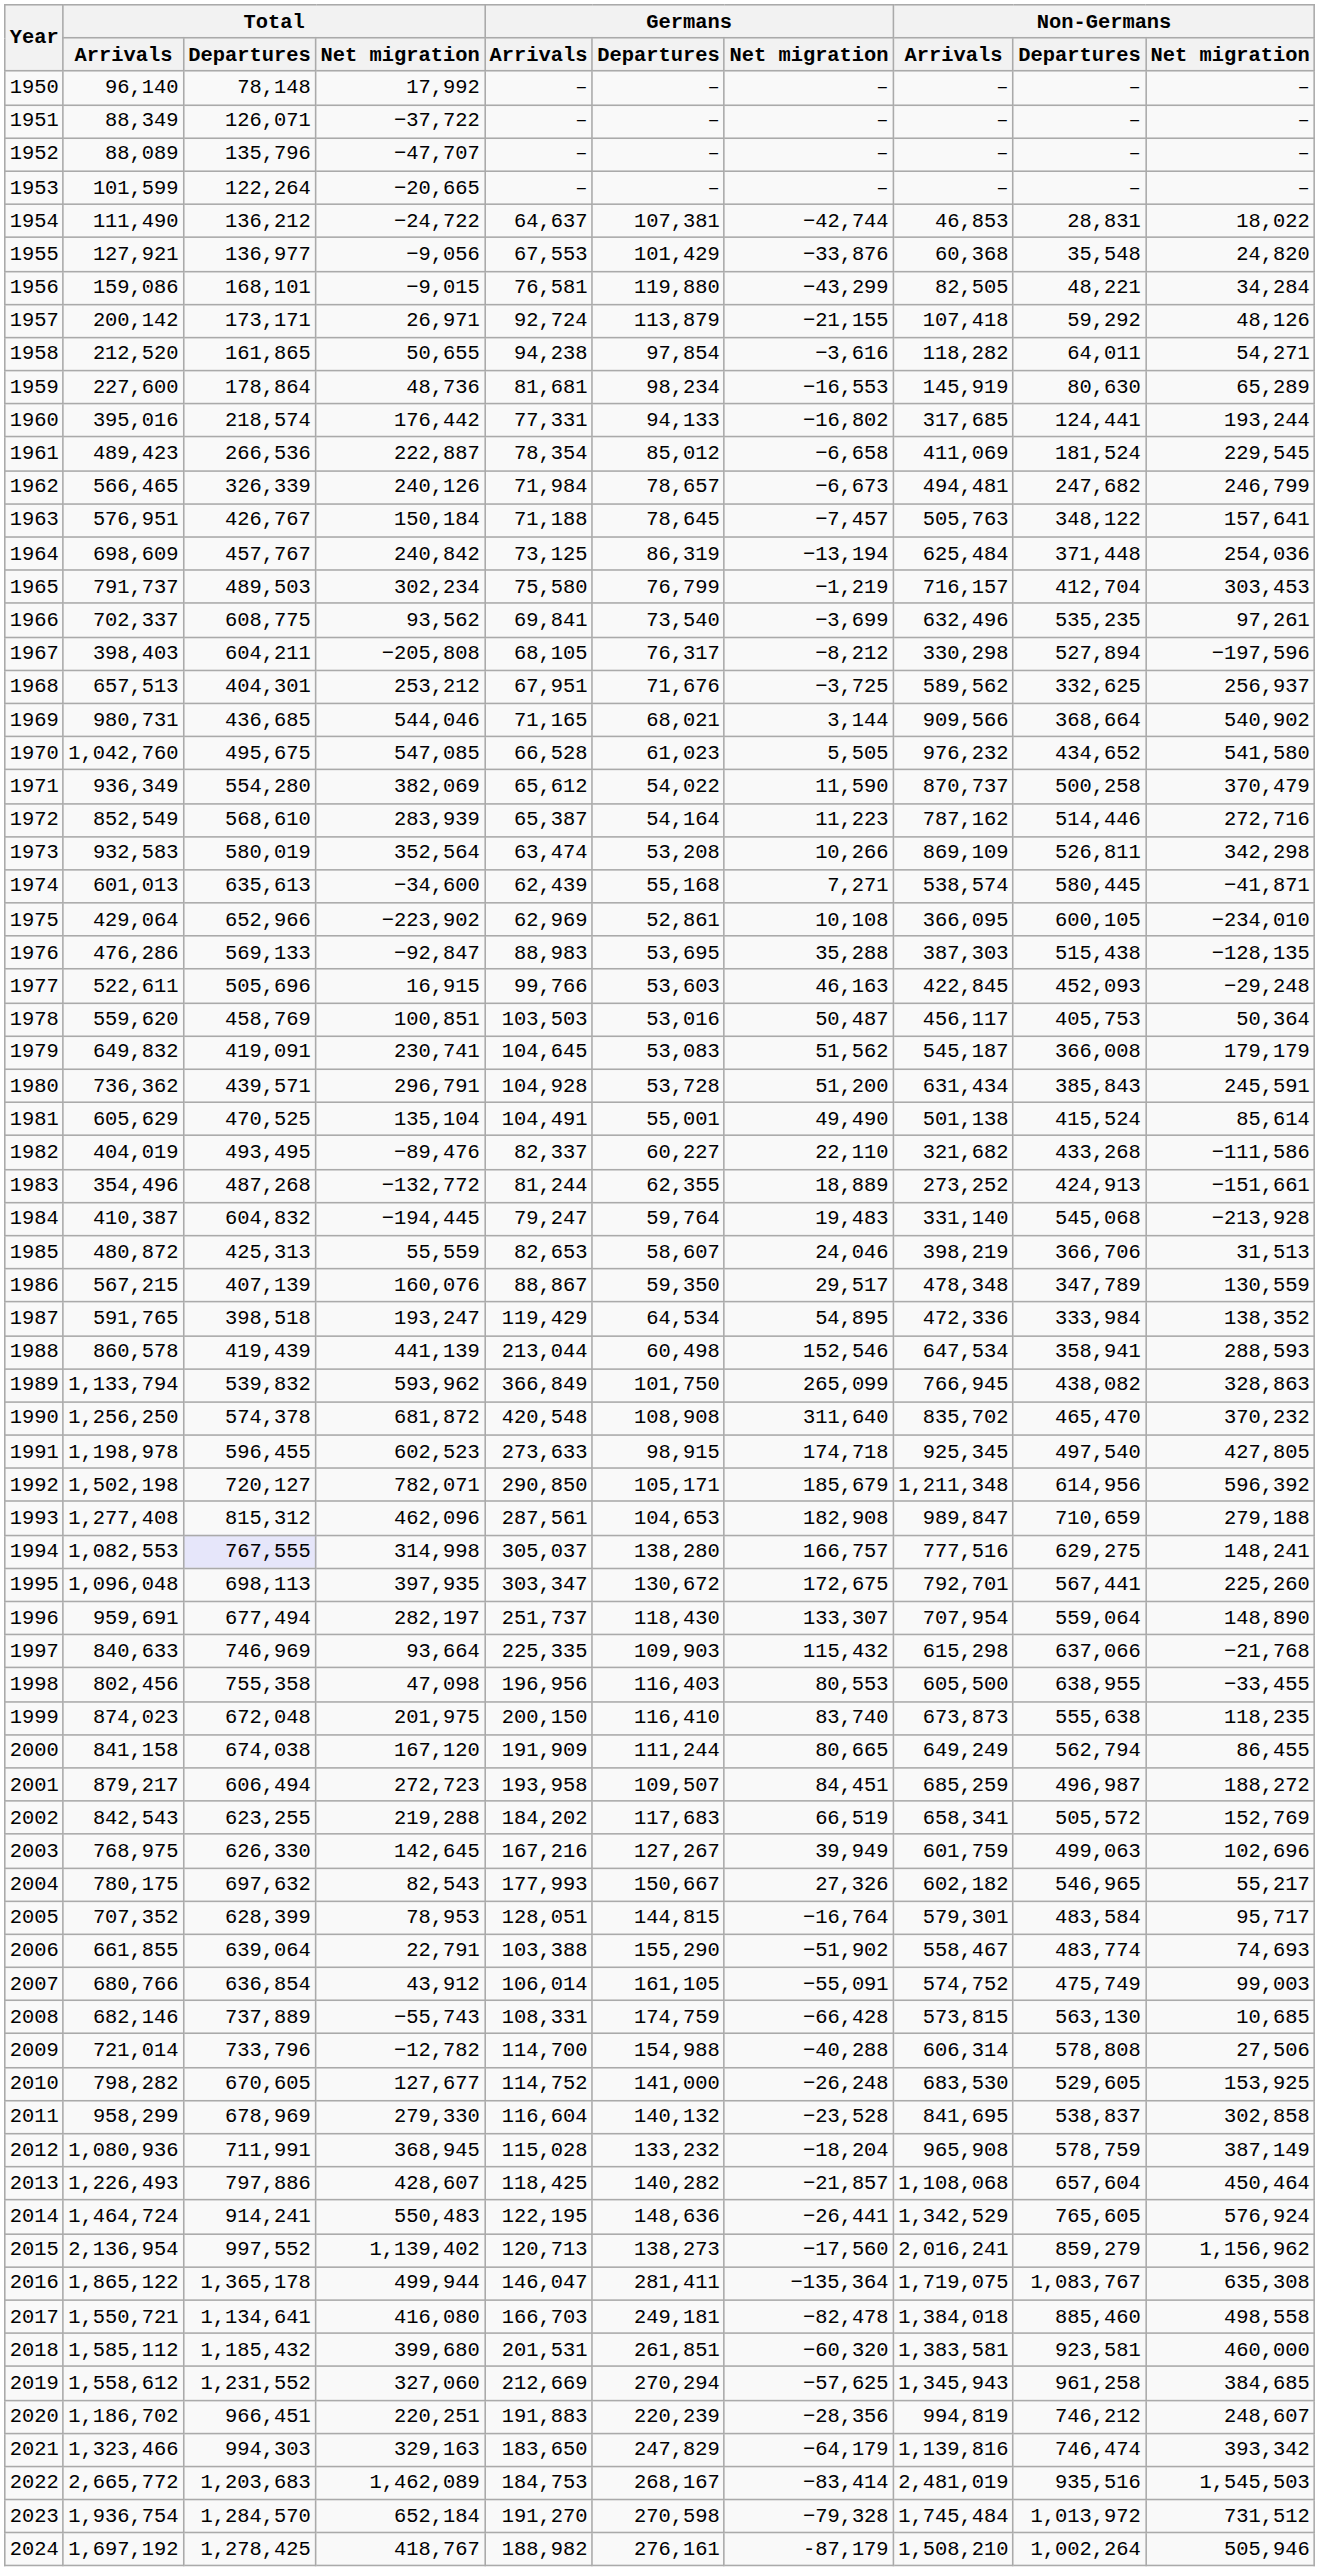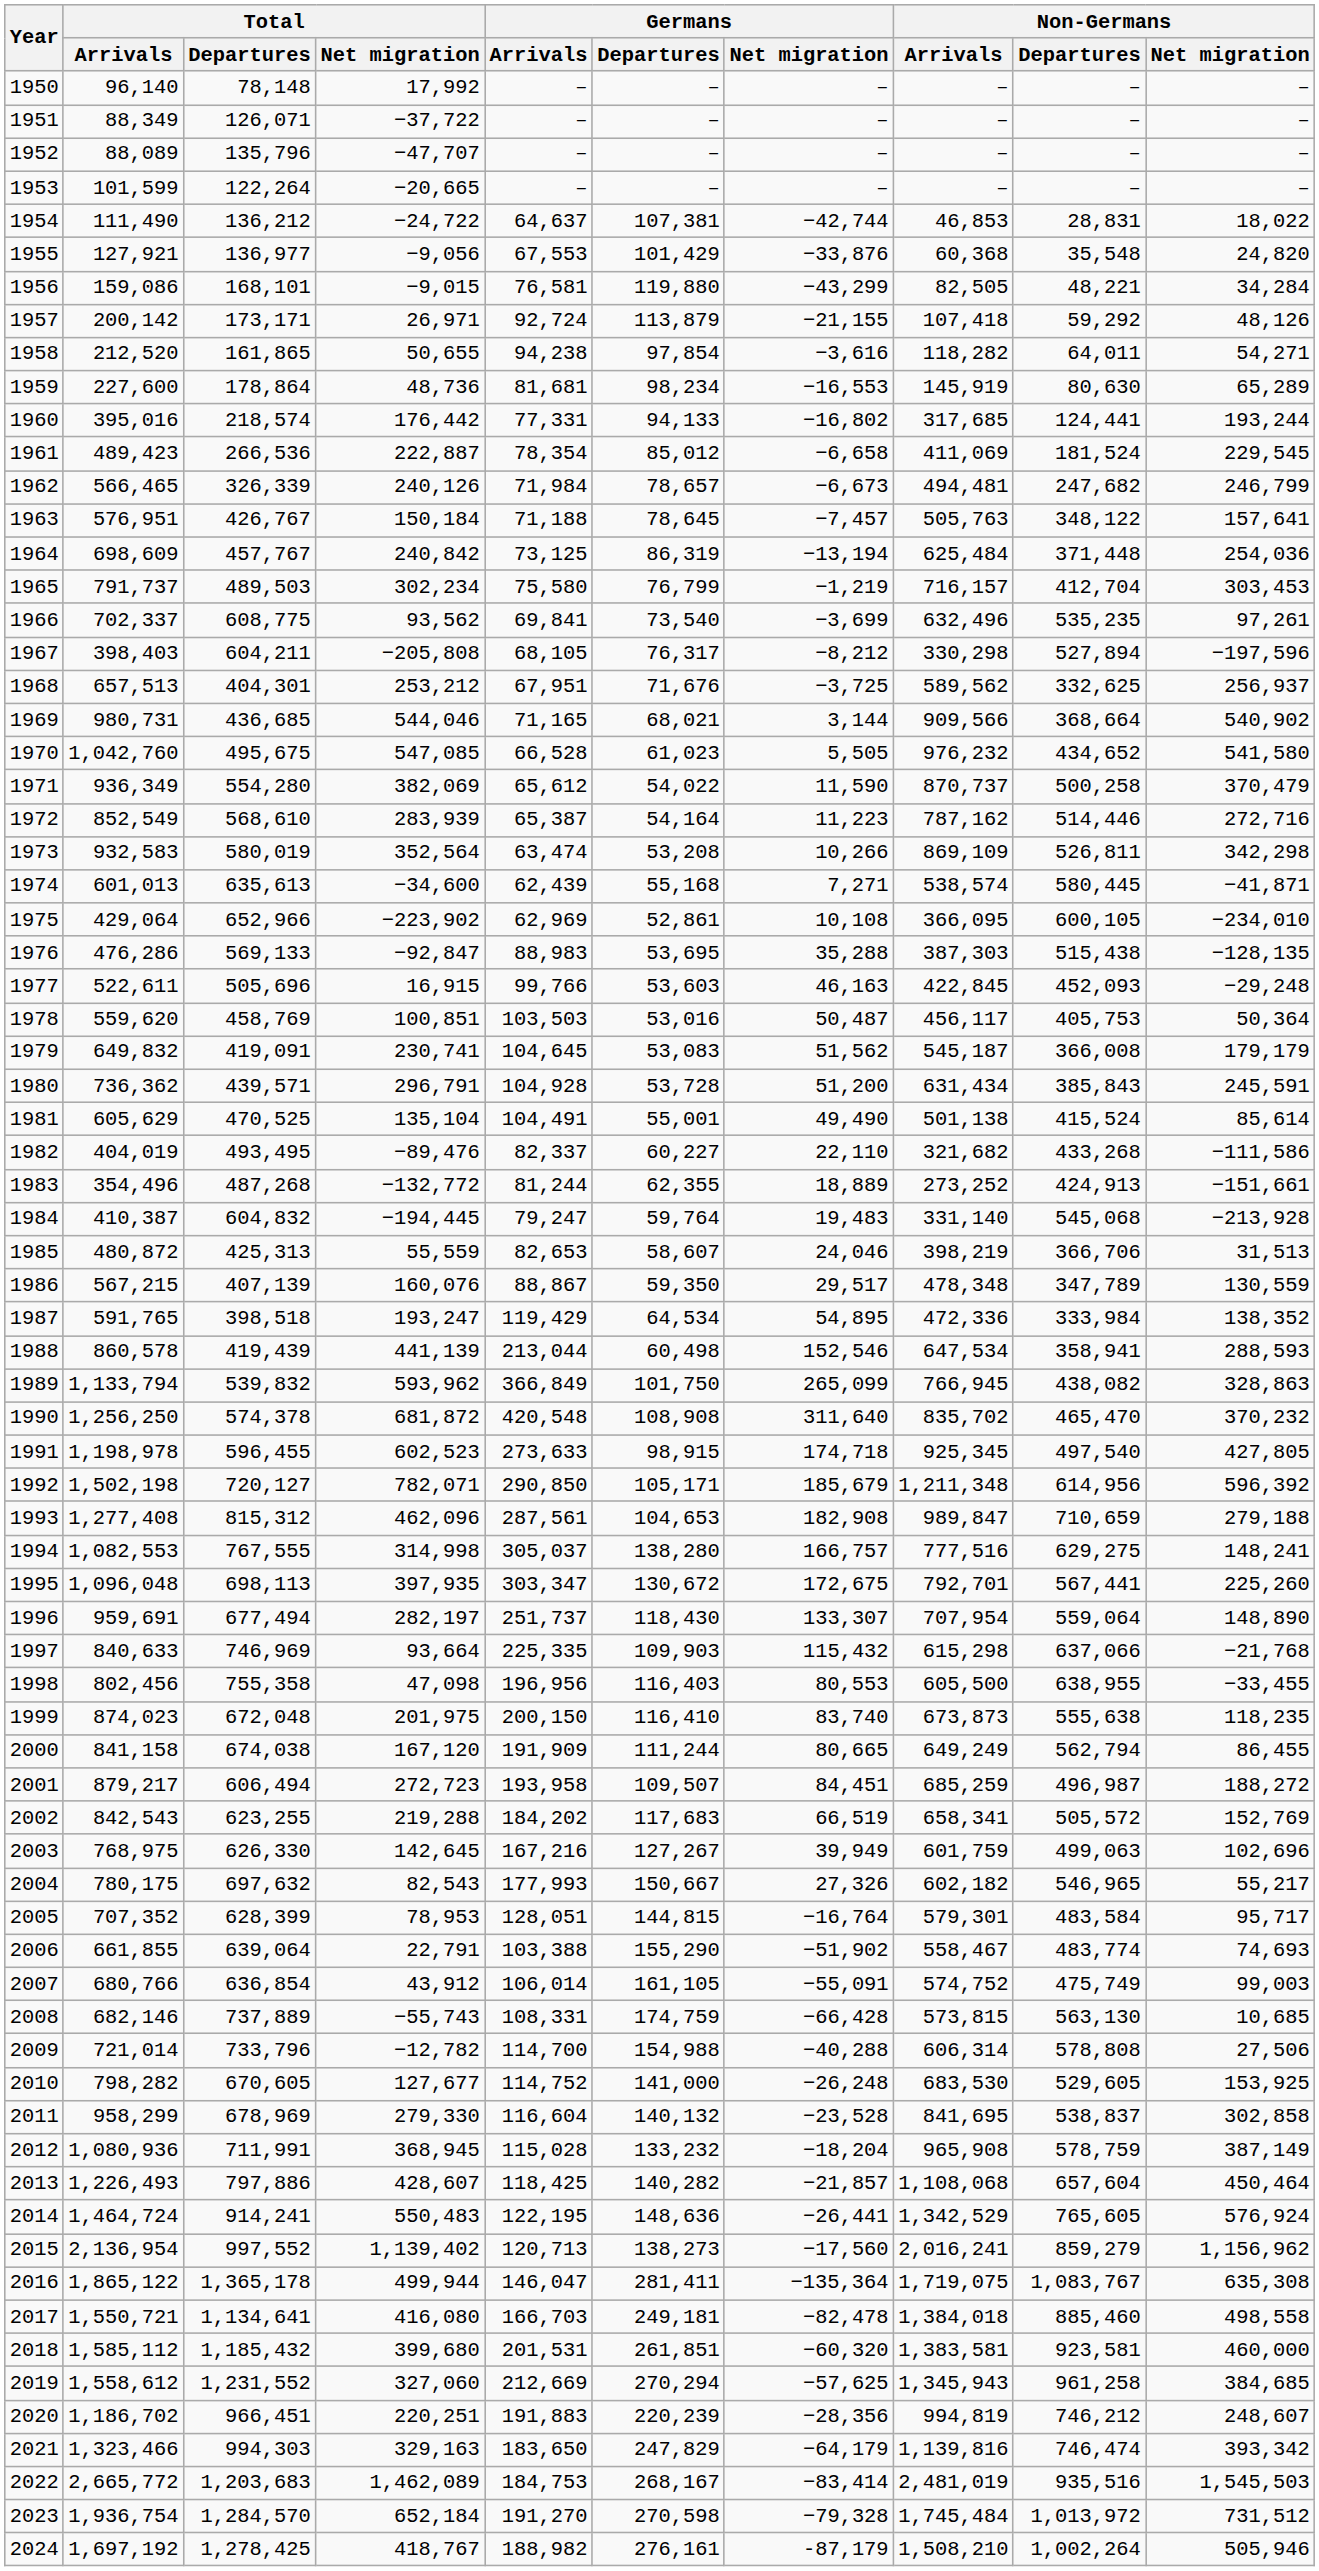(268, 1552) lavender background -> (268, 1552) no background
